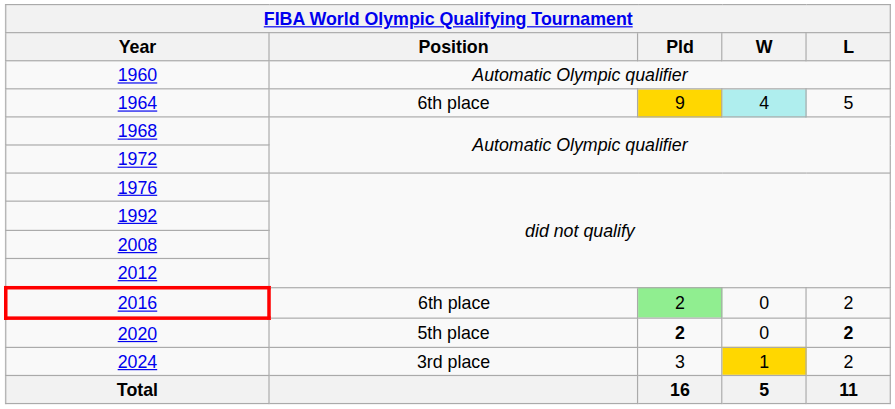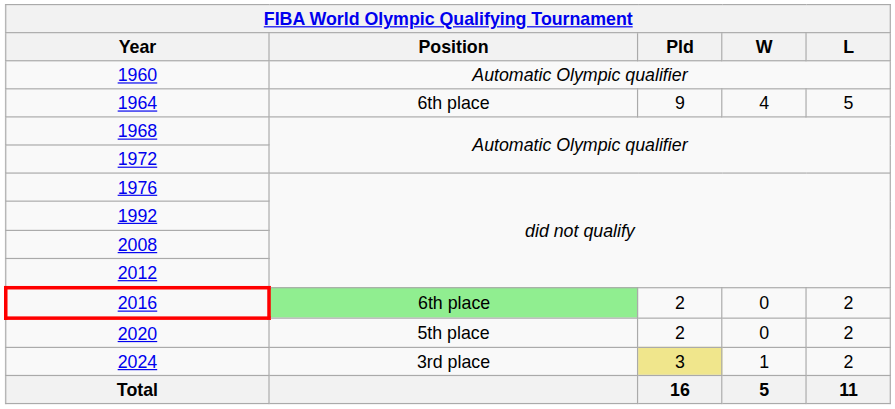(680, 103) gold background -> (680, 103) no background
(764, 103) paleturquoise background -> (764, 103) no background
(454, 303) no background -> (454, 303) lightgreen background
(680, 303) lightgreen background -> (680, 303) no background
(680, 333) bold -> (680, 333) normal
(849, 333) bold -> (849, 333) normal
(680, 361) no background -> (680, 361) khaki background
(764, 361) gold background -> (764, 361) no background
